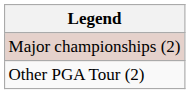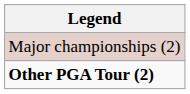(77, 74) normal -> (81, 74) bold
